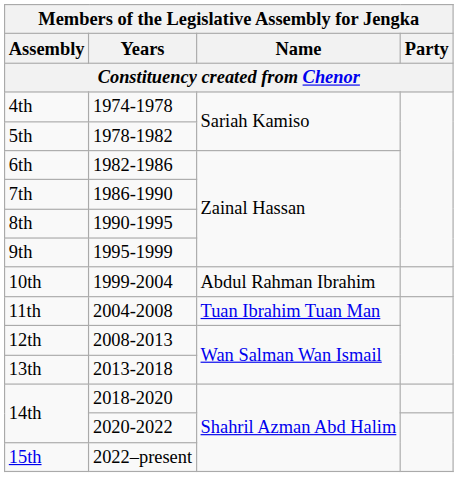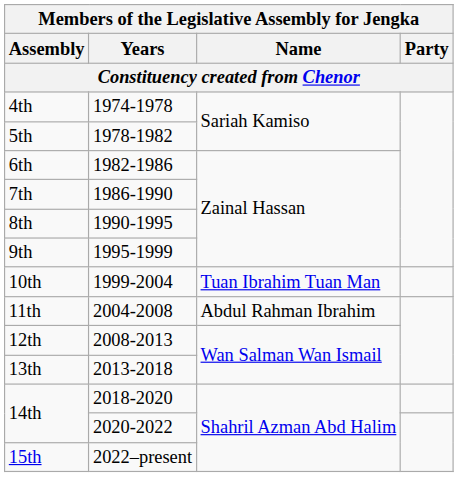(288, 281) Abdul Rahman Ibrahim -> (290, 281) Tuan Ibrahim Tuan Man
(290, 310) Tuan Ibrahim Tuan Man -> (288, 310) Abdul Rahman Ibrahim
